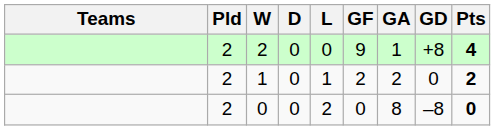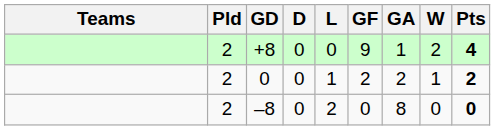columns swapped: (262, 19) <-> (433, 19)
